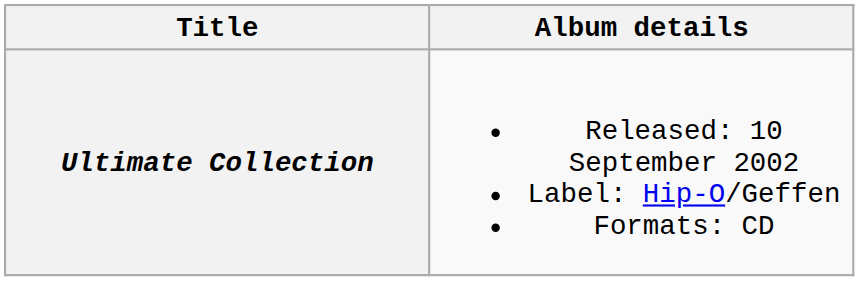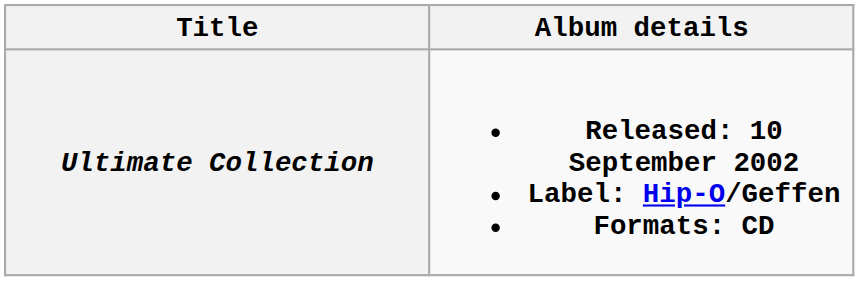(642, 179) normal -> (642, 179) bold
